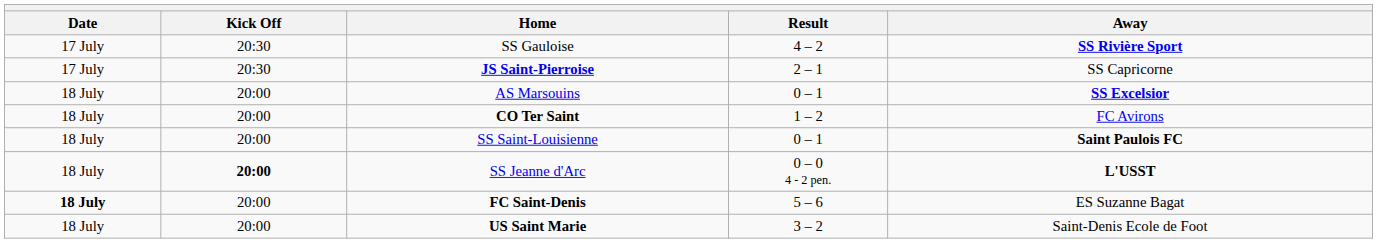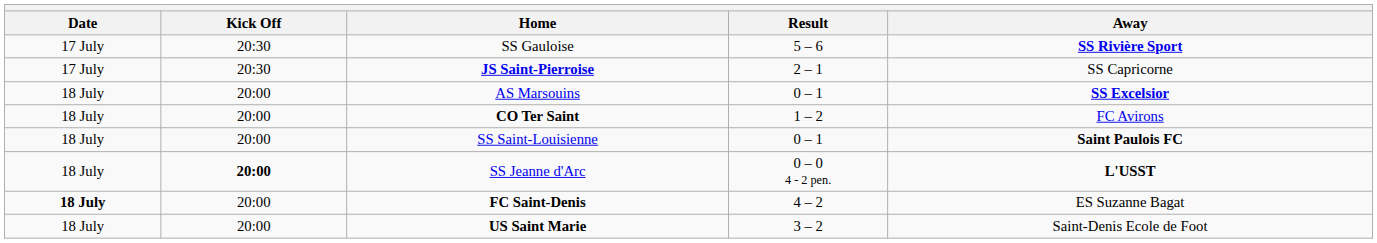(808, 46) 4 – 2 -> (808, 46) 5 – 6
(808, 202) 5 – 6 -> (808, 202) 4 – 2
